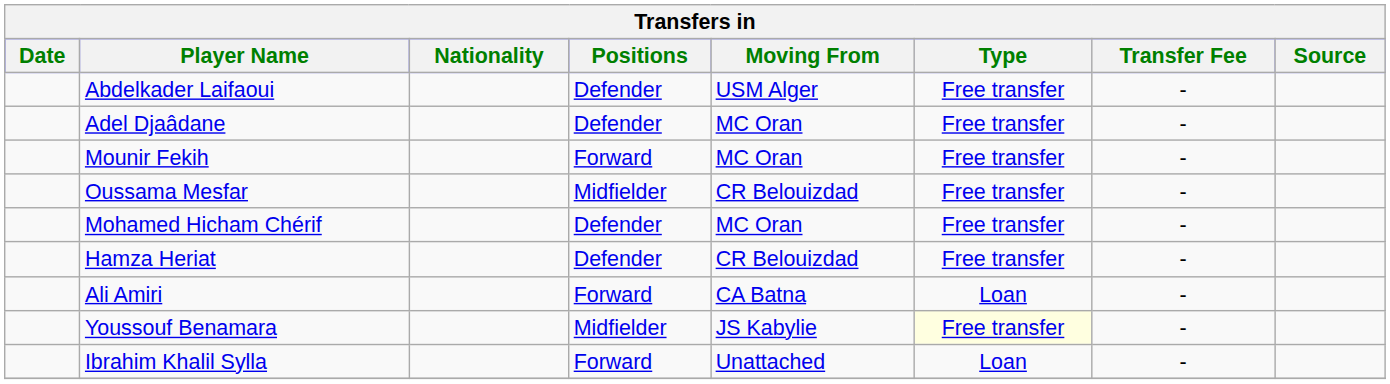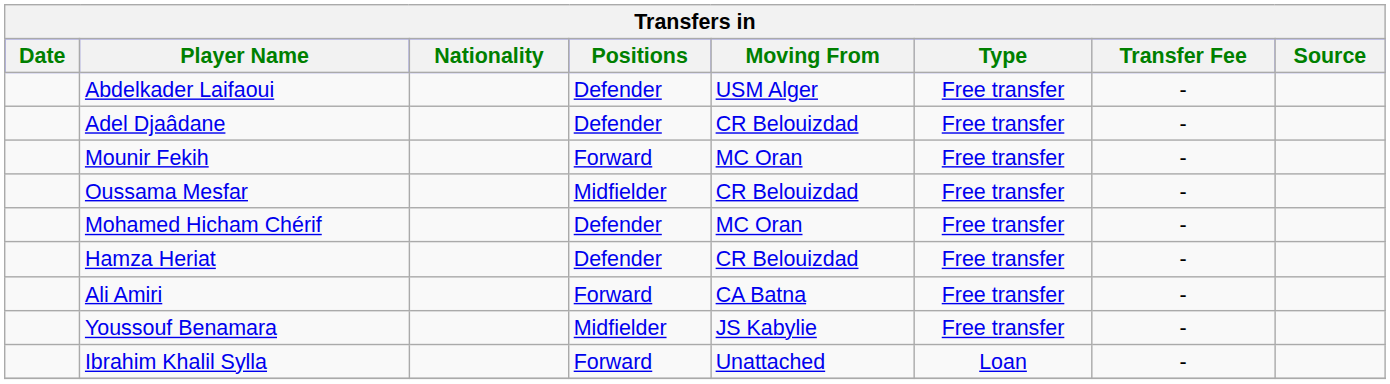(759, 124) MC Oran -> (787, 124) CR Belouizdad
(1003, 293) Loan -> (1003, 293) Free transfer
(1003, 327) lightyellow background -> (1003, 327) no background
